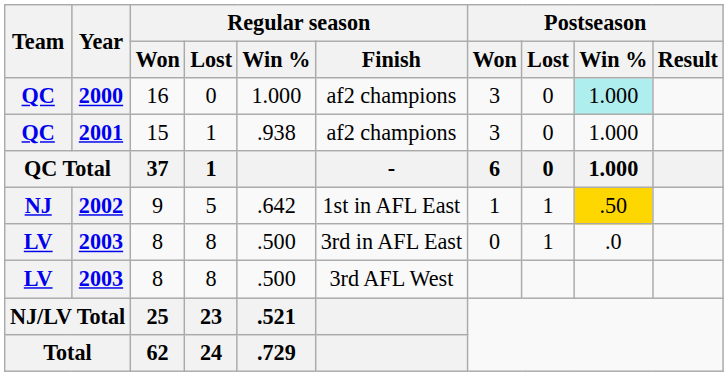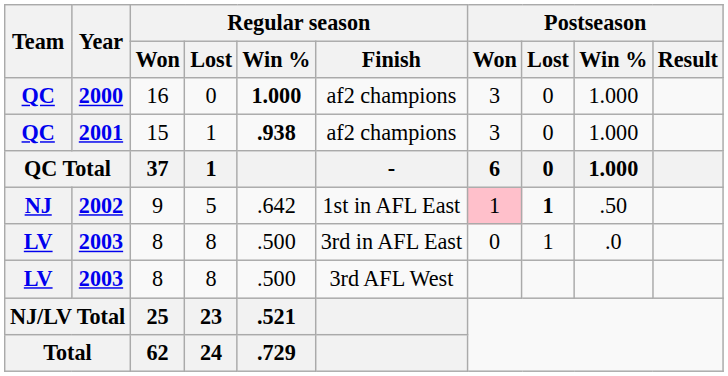(276, 96) normal -> (276, 96) bold
(613, 96) paleturquoise background -> (613, 96) no background
(276, 132) normal -> (276, 132) bold
(495, 205) no background -> (495, 205) pink background
(548, 205) normal -> (548, 205) bold
(613, 205) gold background -> (613, 205) no background
